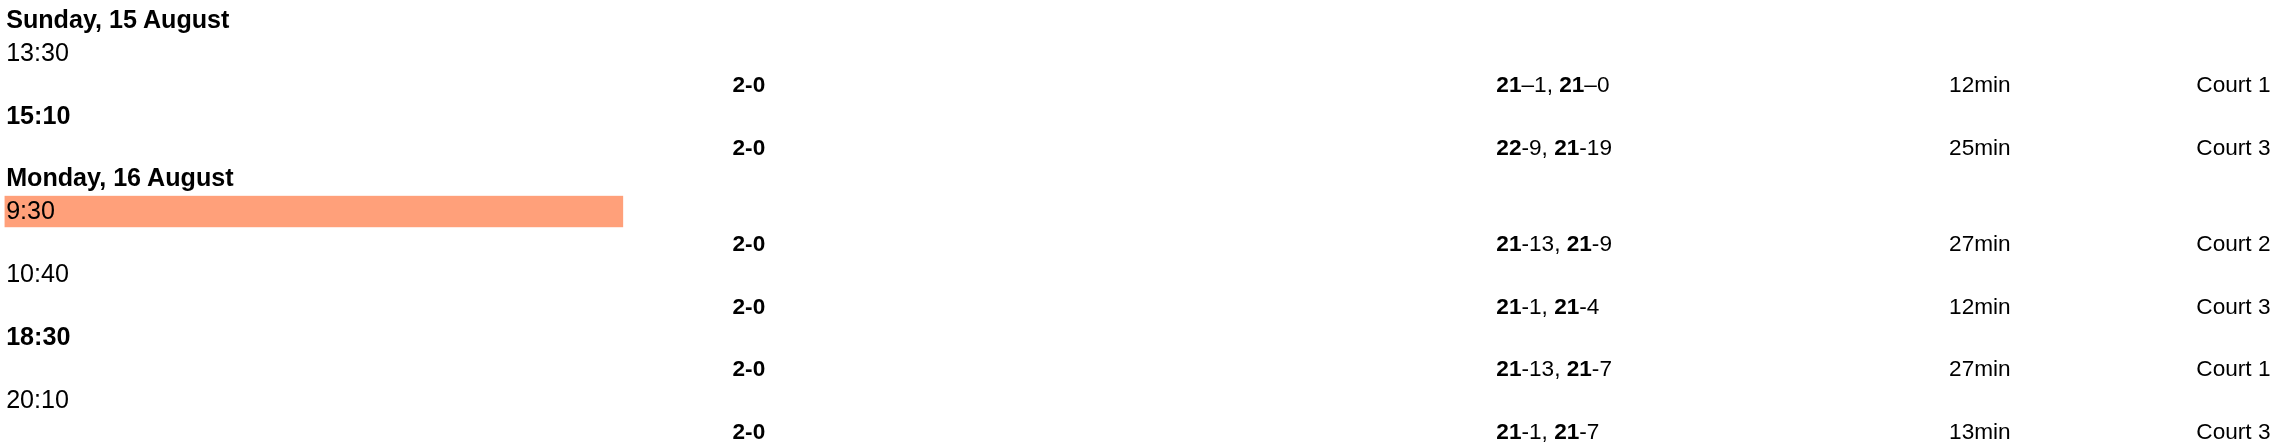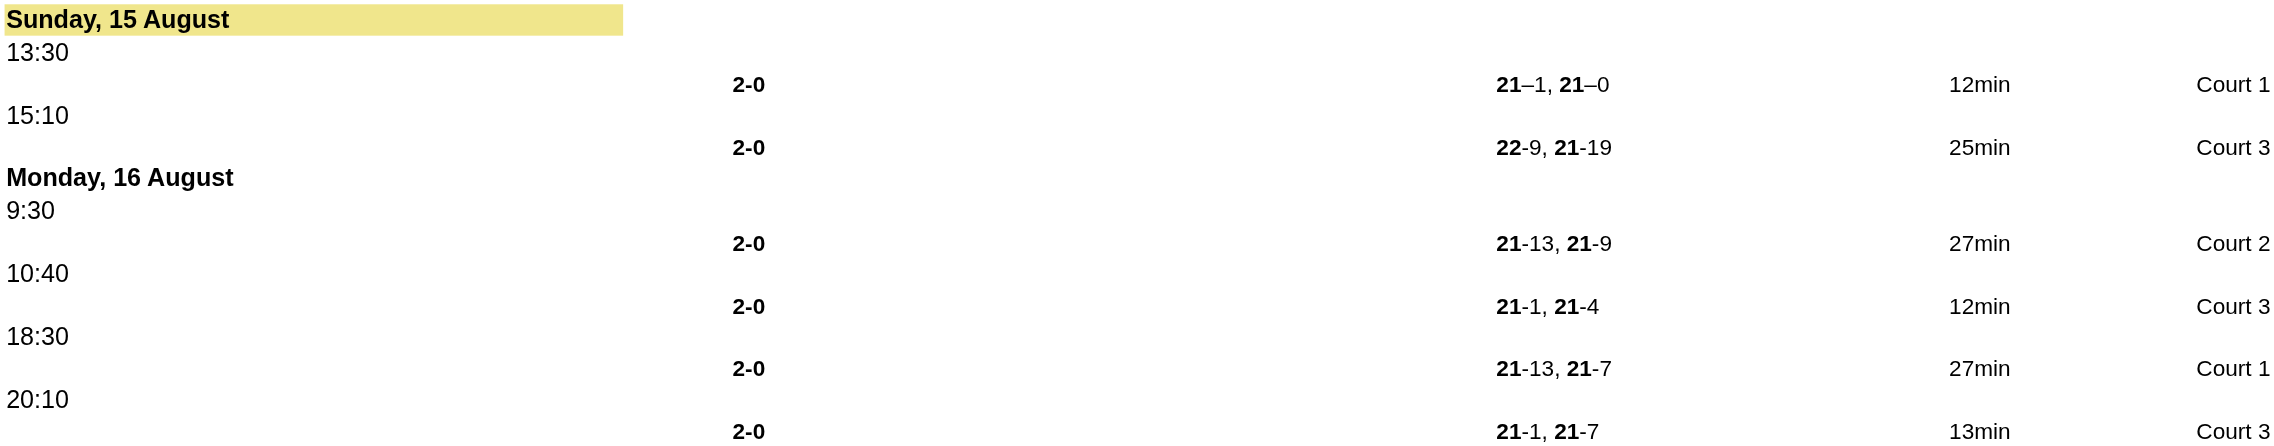(118, 19) no background -> (118, 19) khaki background
(38, 115) bold -> (38, 115) normal
(31, 211) lightsalmon background -> (31, 211) no background
(38, 336) bold -> (38, 336) normal
